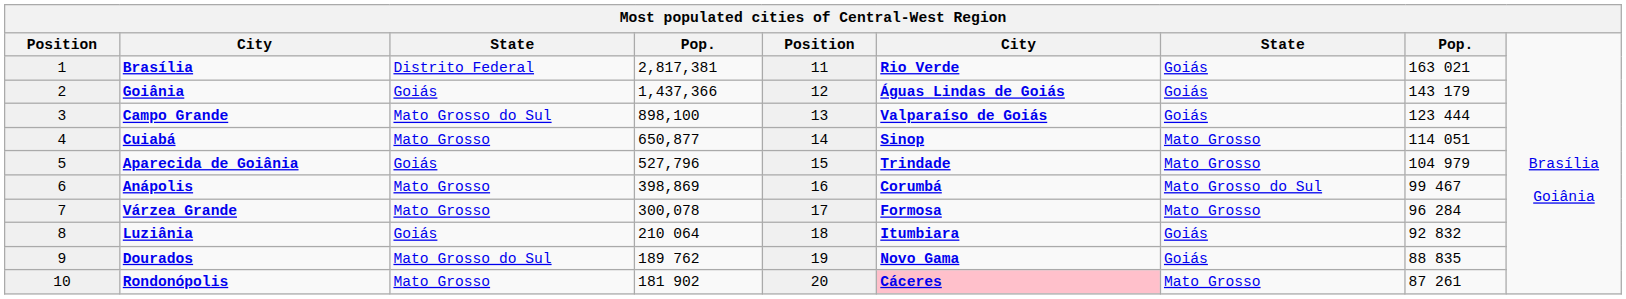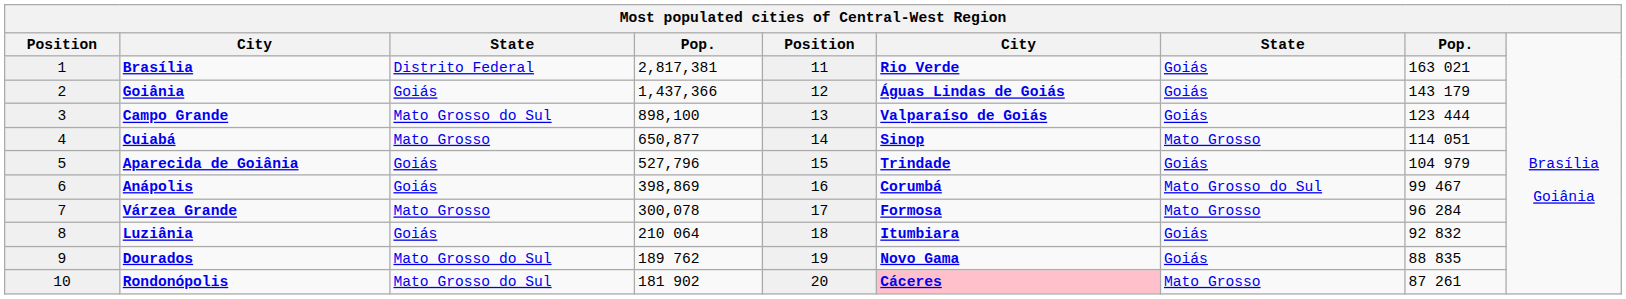(1212, 163) Mato Grosso -> (1186, 163) Goiás
(442, 187) Mato Grosso -> (415, 187) Goiás
(442, 282) Mato Grosso -> (473, 282) Mato Grosso do Sul
